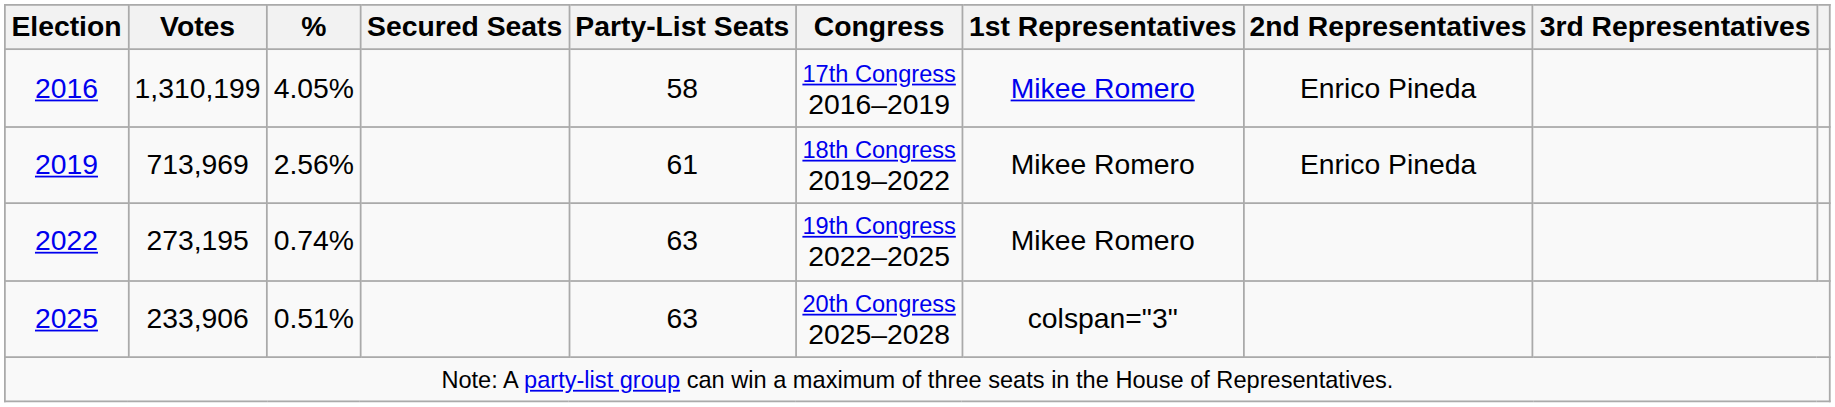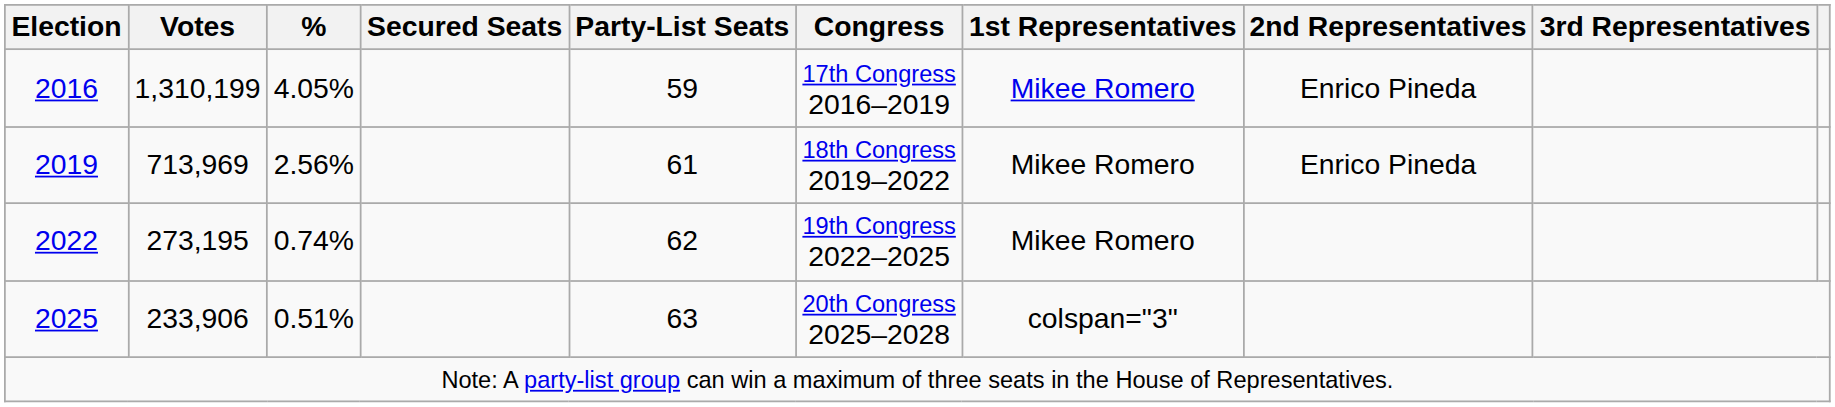(682, 87) 58 -> (682, 87) 59
(682, 241) 63 -> (682, 241) 62
